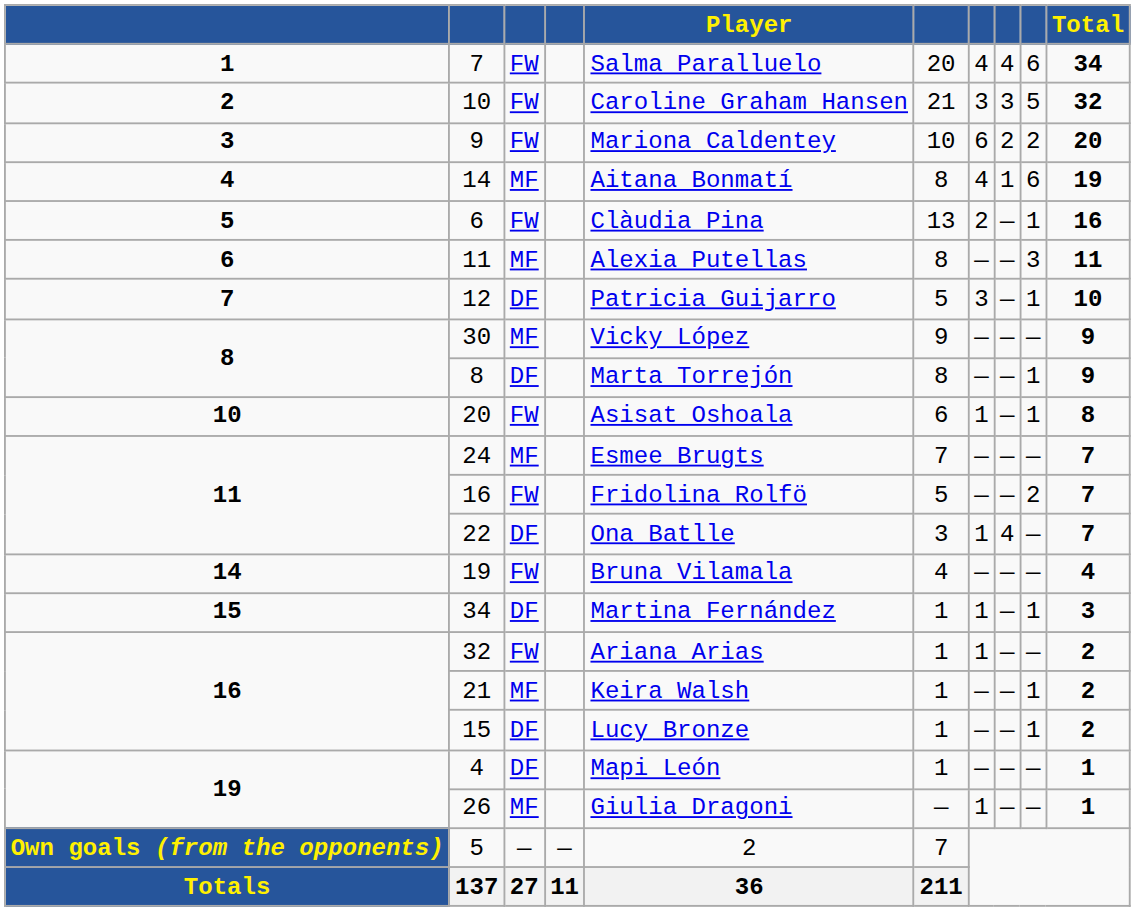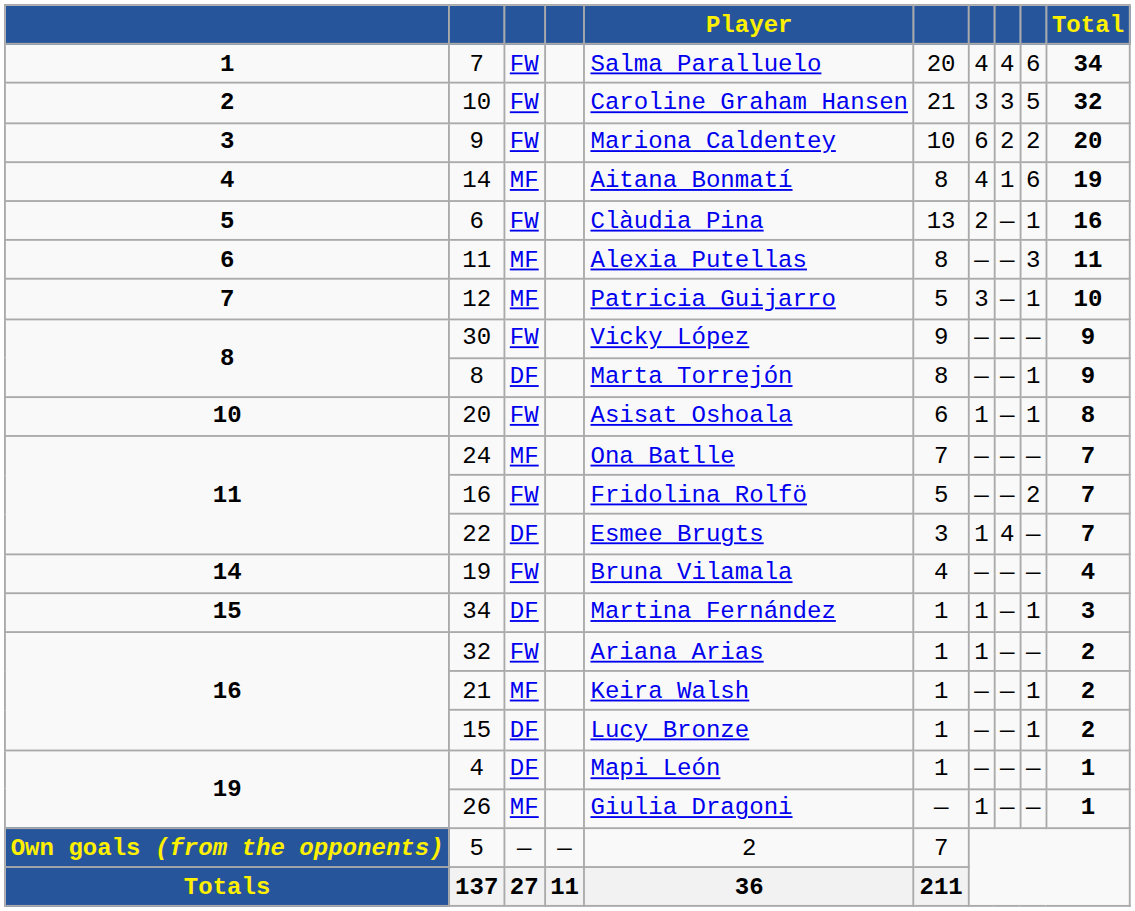(524, 299) DF -> (524, 299) MF
(524, 338) MF -> (524, 338) FW
(677, 456) Esmee Brugts -> (663, 456) Ona Batlle
(663, 534) Ona Batlle -> (677, 534) Esmee Brugts
